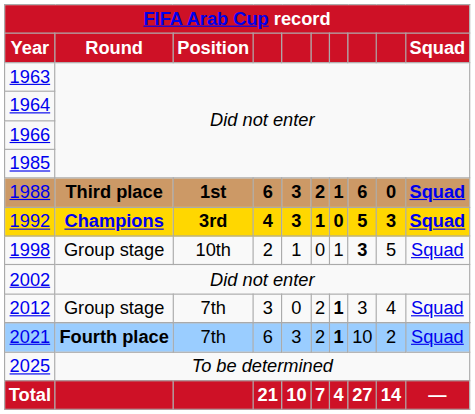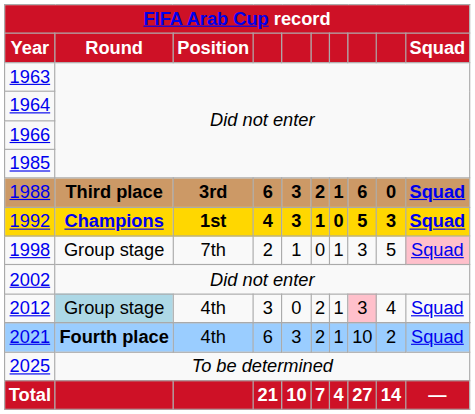(213, 192) 1st -> (213, 192) 3rd
(213, 221) 3rd -> (213, 221) 1st
(213, 250) 10th -> (213, 250) 7th
(362, 250) bold -> (362, 250) normal
(437, 250) no background -> (437, 250) pink background
(114, 308) no background -> (114, 308) lightblue background
(213, 308) 7th -> (213, 308) 4th
(339, 308) bold -> (339, 308) normal
(362, 308) no background -> (362, 308) pink background
(213, 337) 7th -> (213, 337) 4th
(339, 337) bold -> (339, 337) normal
